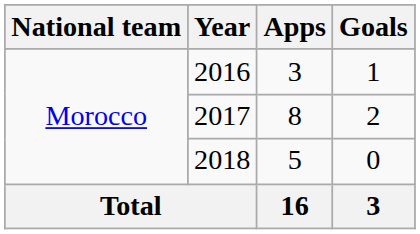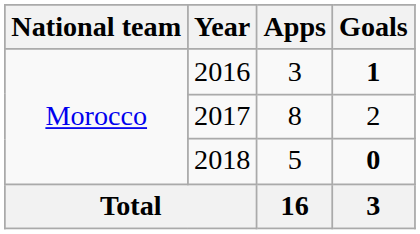(373, 71) normal -> (373, 71) bold
(373, 160) normal -> (373, 160) bold
